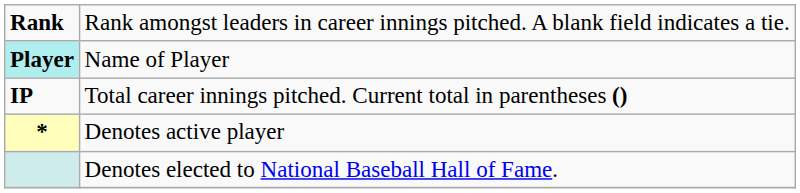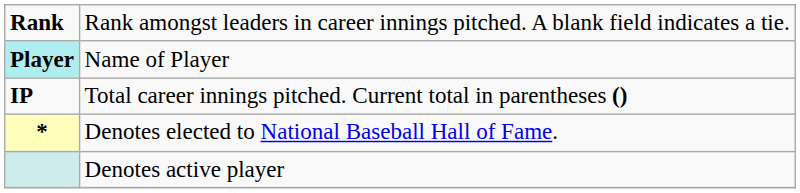(184, 132) Denotes active player -> (321, 132) Denotes elected to National Baseball Hall of Fame.
(321, 168) Denotes elected to National Baseball Hall of Fame. -> (184, 168) Denotes active player
